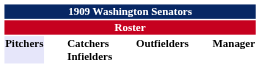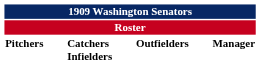(24, 43) lavender background -> (24, 43) no background
